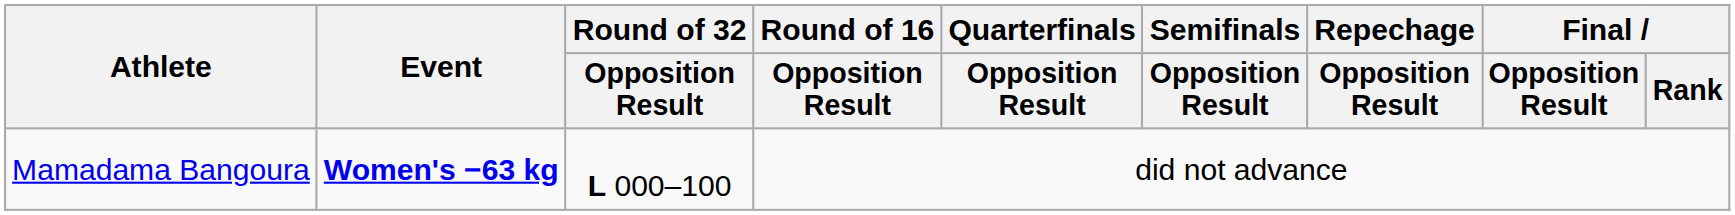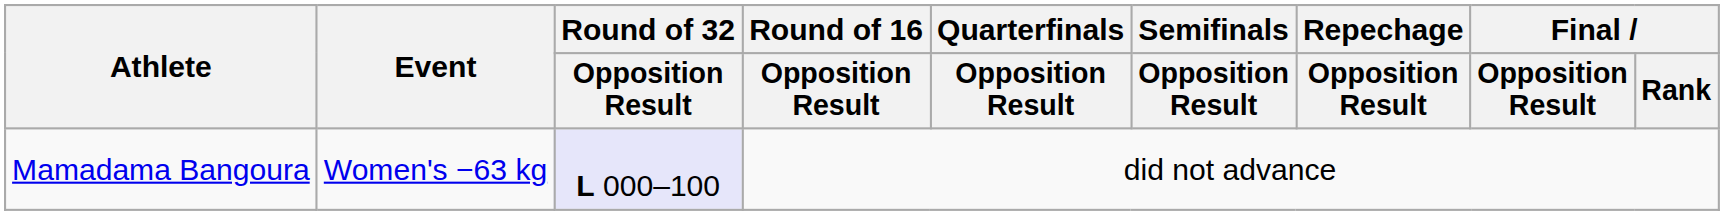(441, 170) bold -> (435, 170) normal
(660, 186) no background -> (648, 186) lavender background
